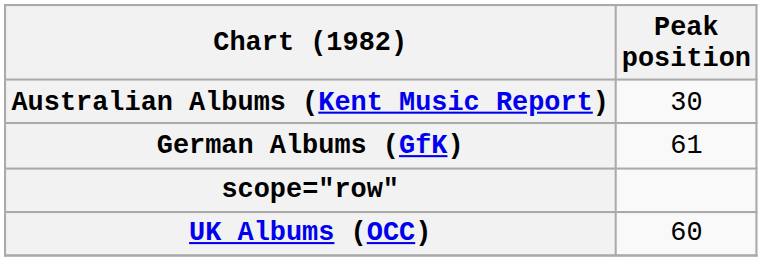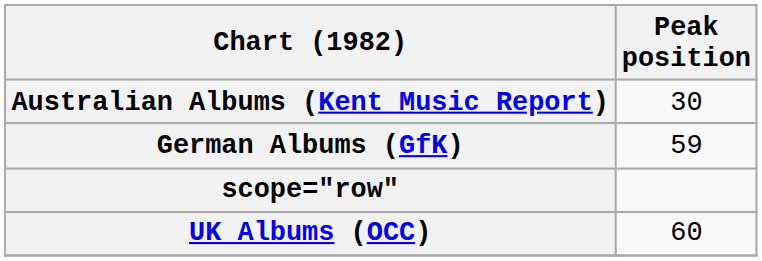(686, 146) 61 -> (686, 146) 59
